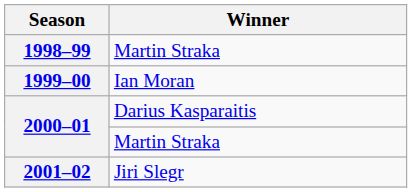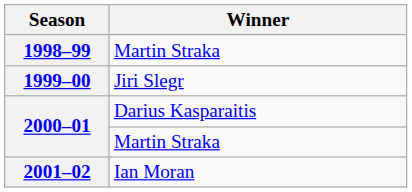(154, 80) Ian Moran -> (149, 80) Jiri Slegr
(149, 171) Jiri Slegr -> (154, 171) Ian Moran
